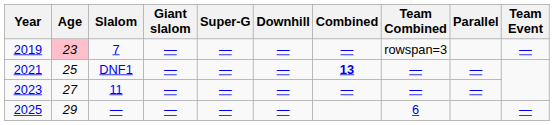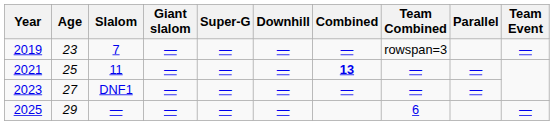(70, 49) pink background -> (70, 49) no background
(116, 69) DNF1 -> (116, 69) 11
(116, 89) 11 -> (116, 89) DNF1
